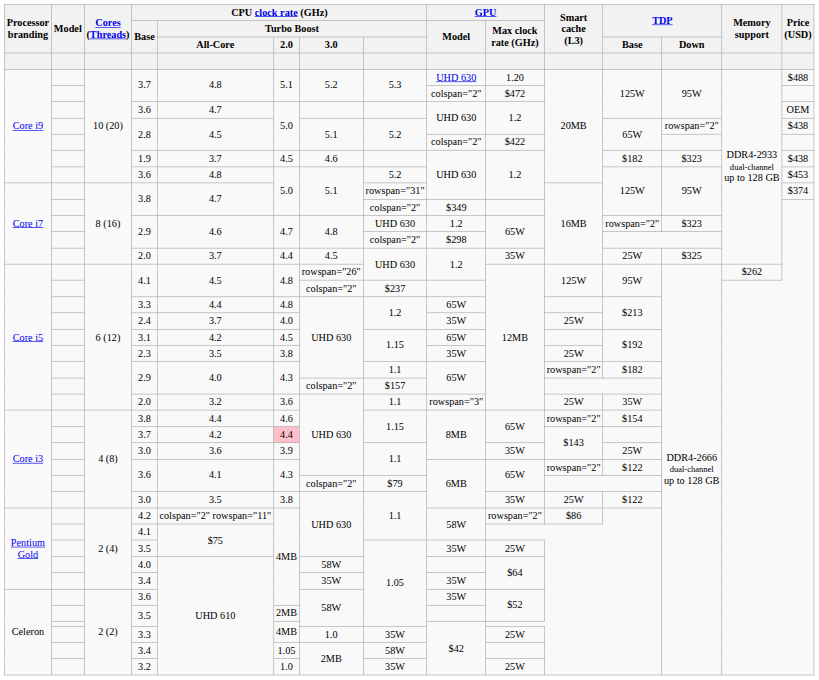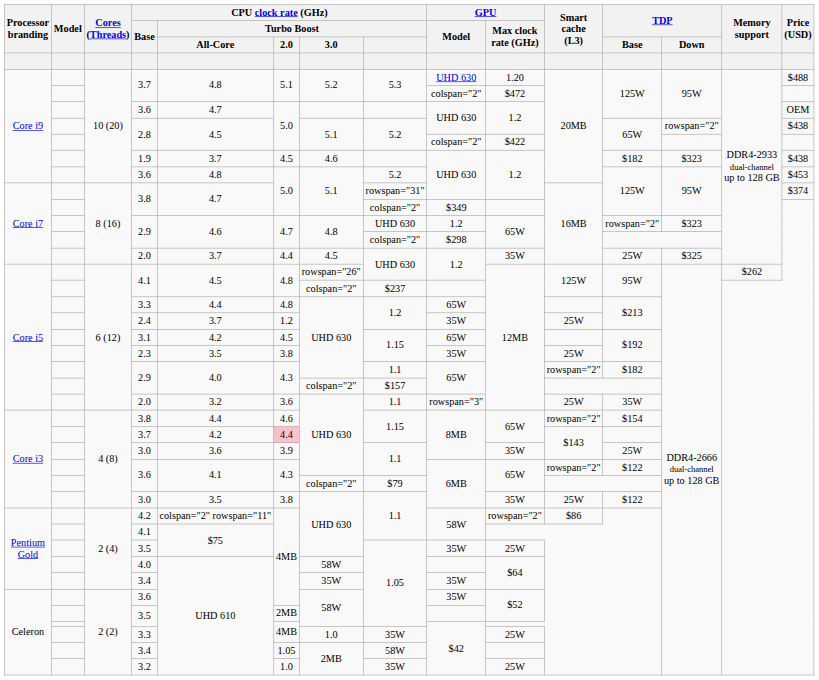(286, 321) 4.0 -> (286, 321) 1.2
